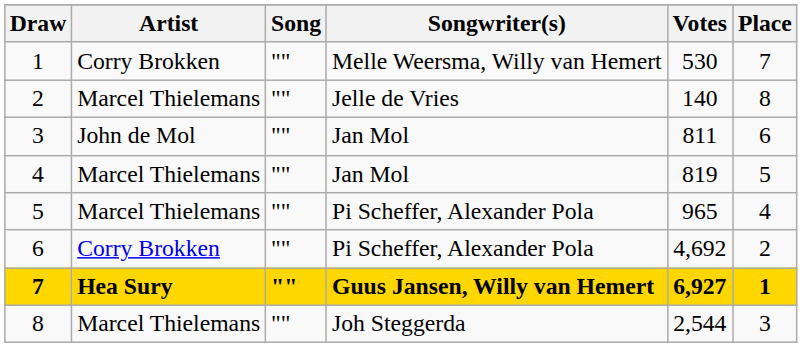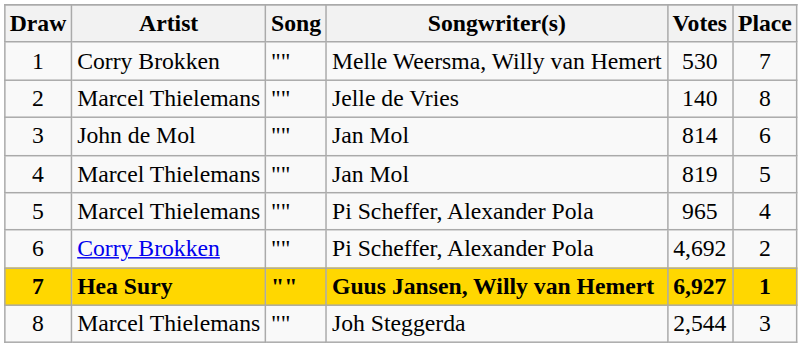(700, 135) 811 -> (700, 135) 814
